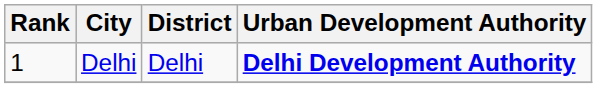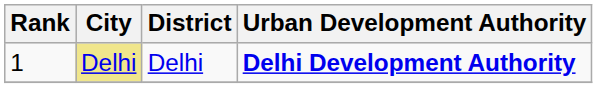(109, 62) no background -> (109, 62) khaki background
